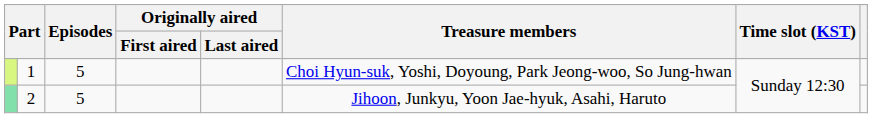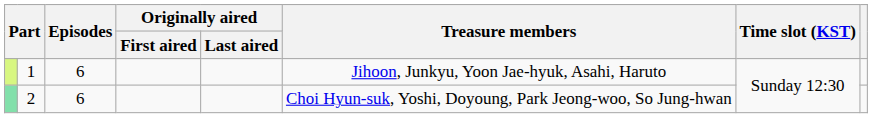(80, 71) 5 -> (80, 71) 6
(509, 71) Choi Hyun-suk, Yoshi, Doyoung, Park Jeong-woo, So Jung-hwan -> (509, 71) Jihoon, Junkyu, Yoon Jae-hyuk, Asahi, Haruto
(80, 98) 5 -> (80, 98) 6
(509, 98) Jihoon, Junkyu, Yoon Jae-hyuk, Asahi, Haruto -> (509, 98) Choi Hyun-suk, Yoshi, Doyoung, Park Jeong-woo, So Jung-hwan
